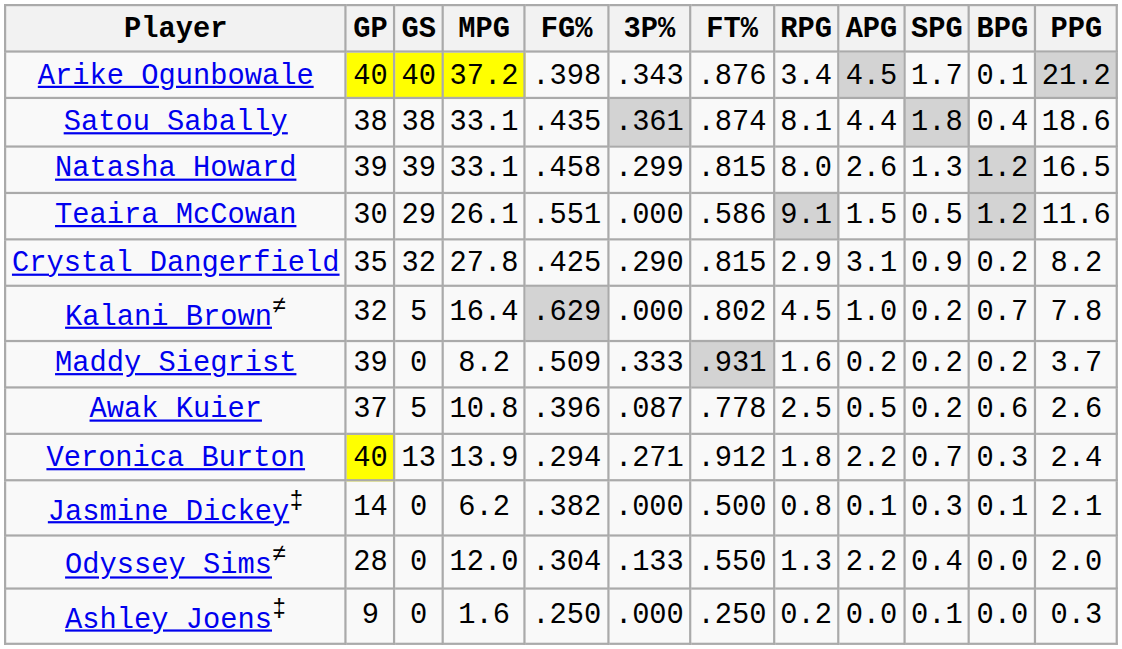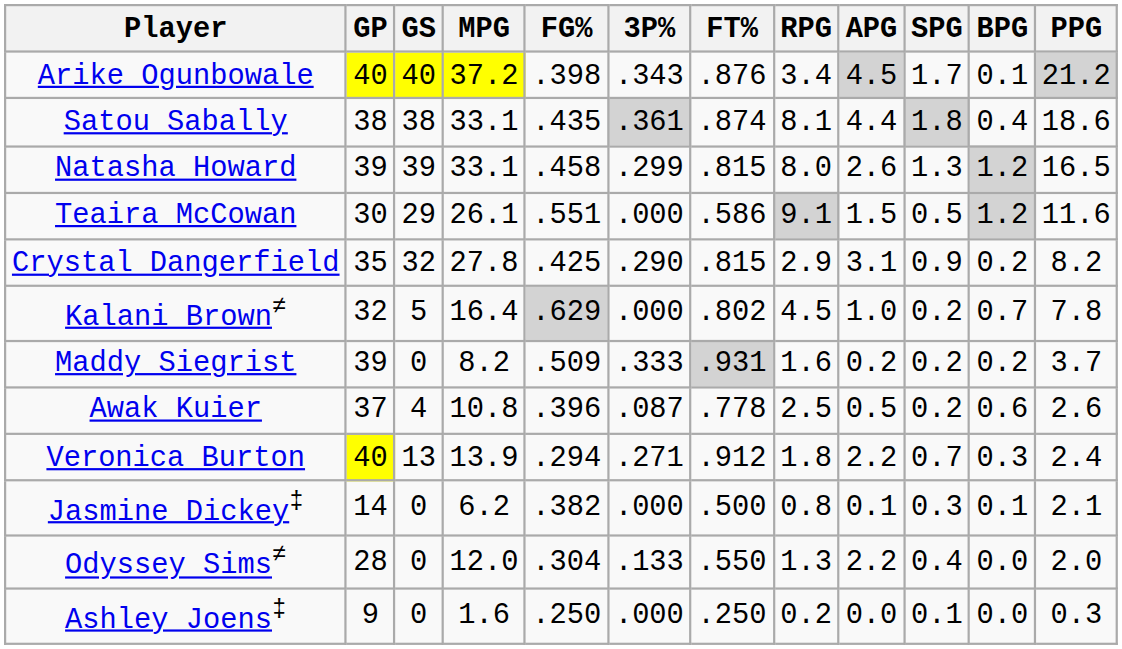(419, 410) 5 -> (419, 410) 4
